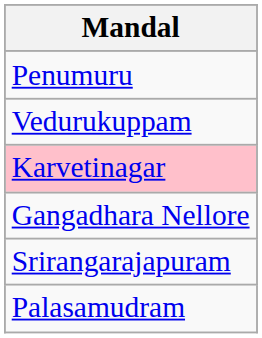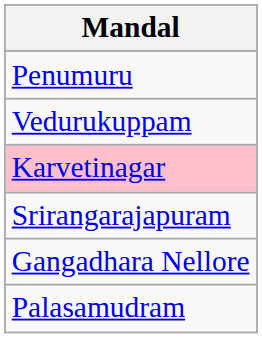(131, 214) Gangadhara Nellore -> (121, 214) Srirangarajapuram
(121, 261) Srirangarajapuram -> (131, 261) Gangadhara Nellore
